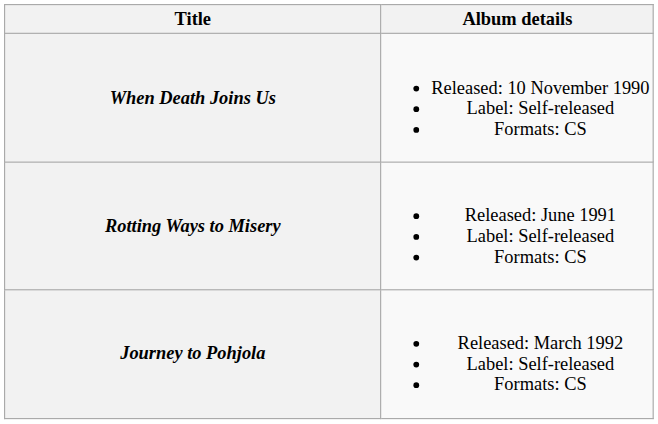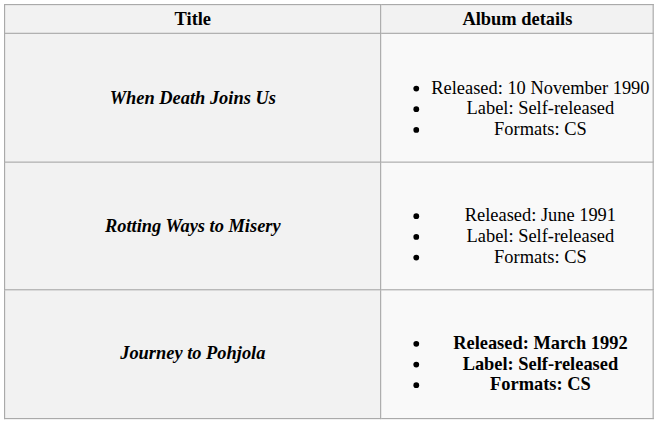(517, 364) normal -> (517, 364) bold
